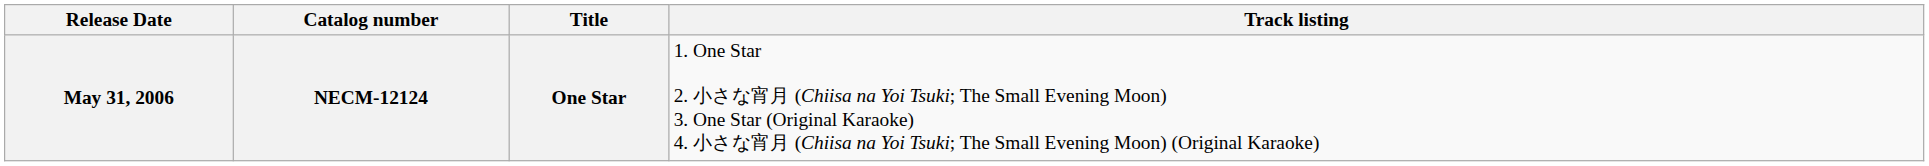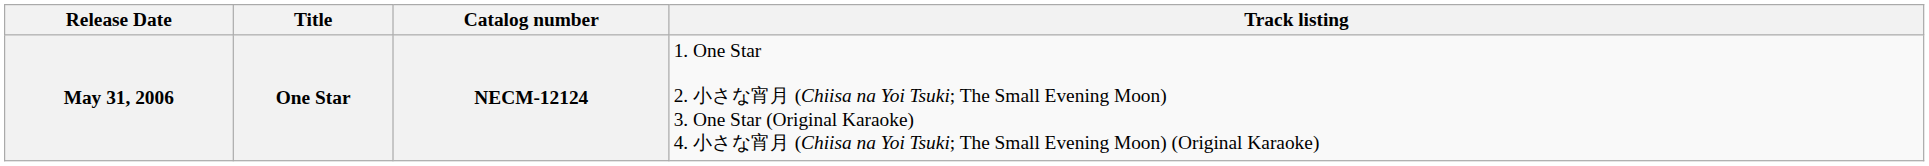columns swapped: (589, 19) <-> (371, 19)
